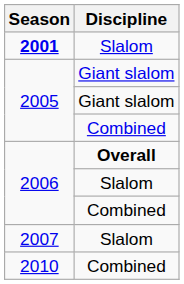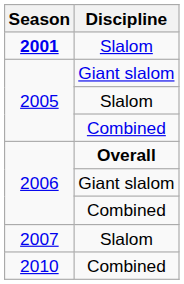(126, 101) Giant slalom -> (126, 101) Slalom
(126, 183) Slalom -> (126, 183) Giant slalom
